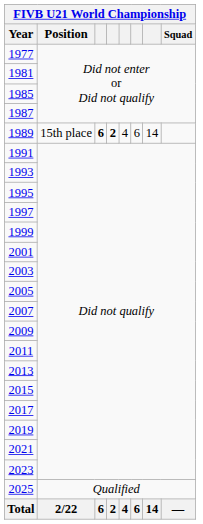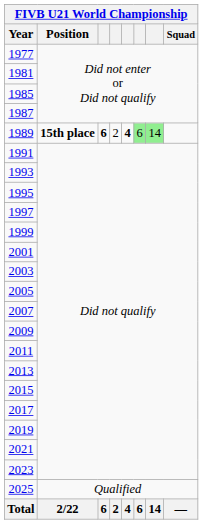(66, 133) normal -> (68, 133) bold
(113, 133) bold -> (116, 133) normal
(125, 133) normal -> (128, 133) bold
(137, 133) no background -> (140, 133) lightgreen background
(152, 133) no background -> (155, 133) lightgreen background
